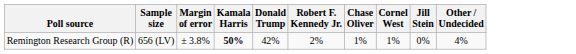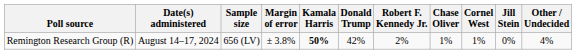+ column: (178, 18)
